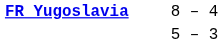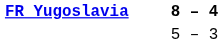(195, 12) normal -> (195, 12) bold
